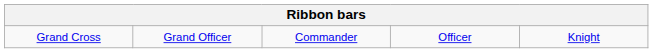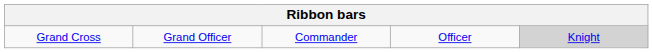(584, 37) no background -> (584, 37) lightgrey background
